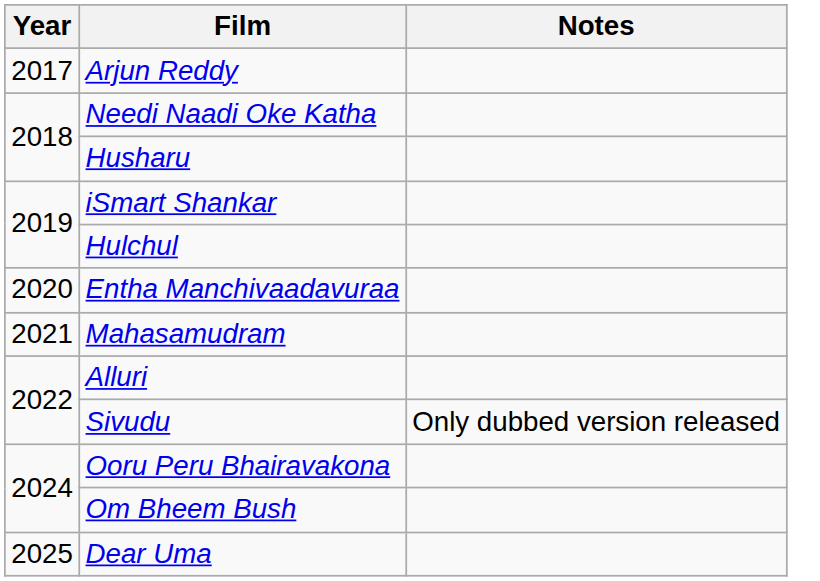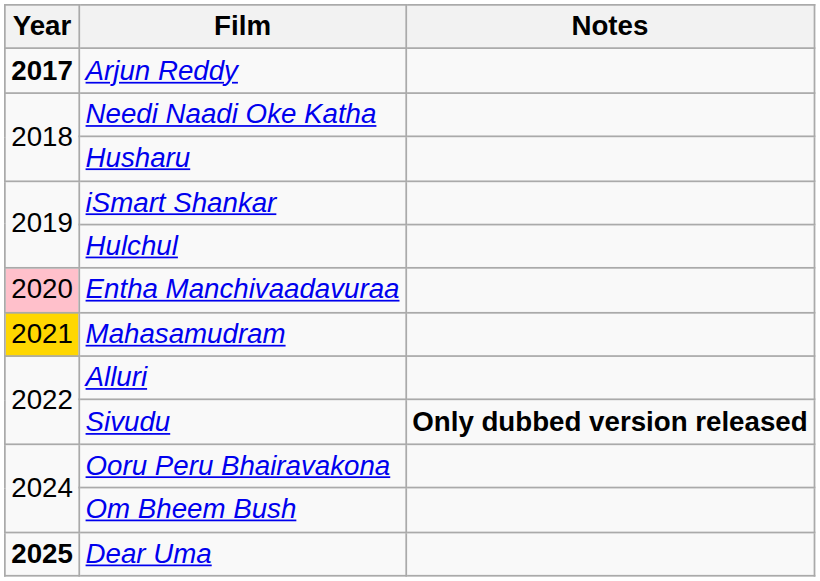(42, 70) normal -> (42, 70) bold
(42, 289) no background -> (42, 289) pink background
(42, 333) no background -> (42, 333) gold background
(596, 421) normal -> (610, 421) bold
(42, 553) normal -> (42, 553) bold
